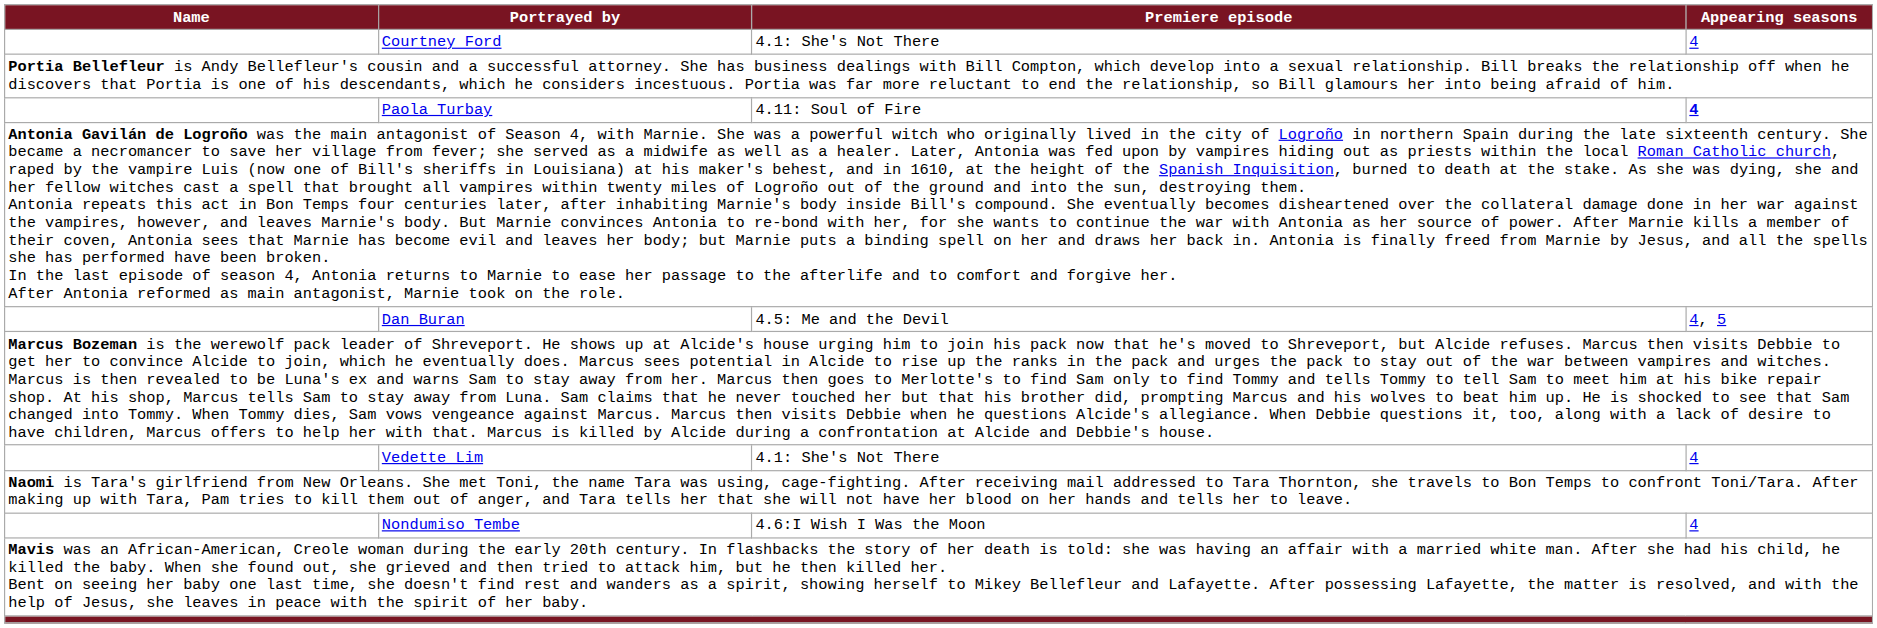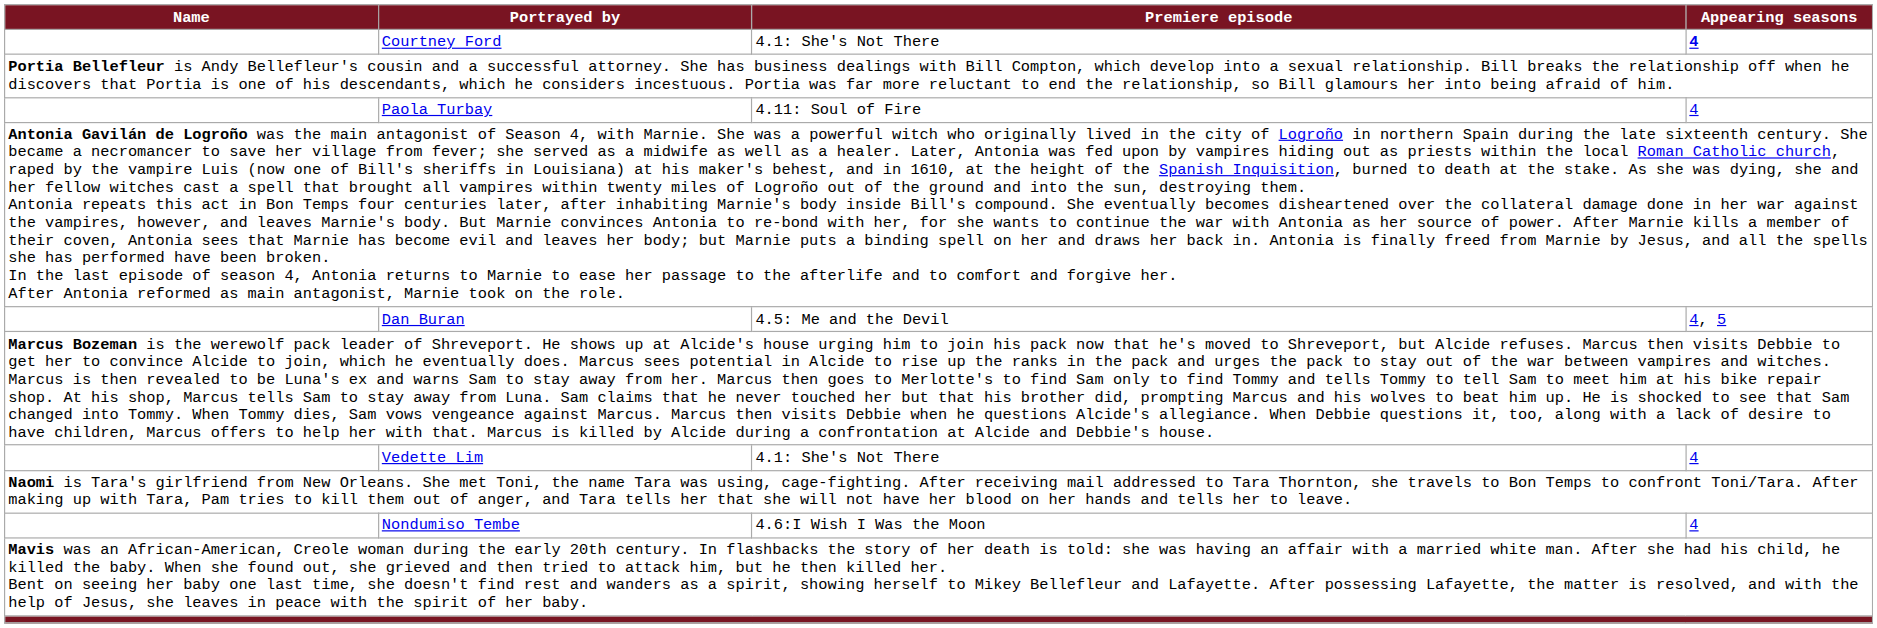(1694, 42) normal -> (1694, 42) bold
(1694, 110) bold -> (1694, 110) normal
